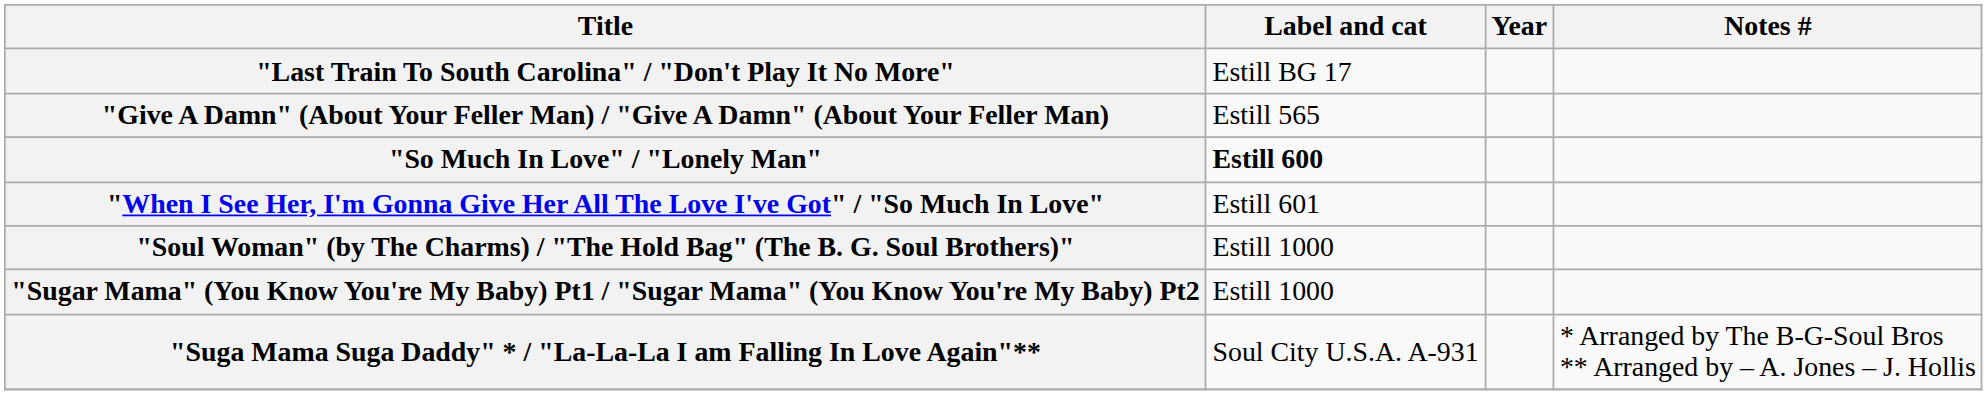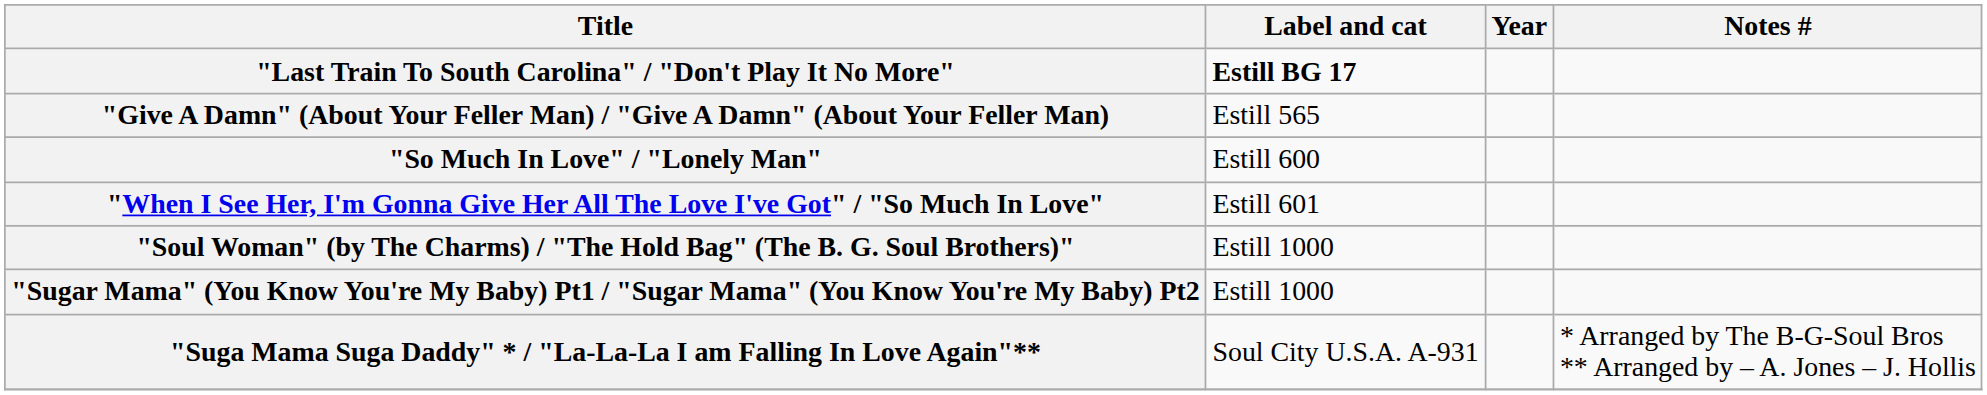(1282, 70) normal -> (1284, 70) bold
(1268, 159) bold -> (1266, 159) normal
